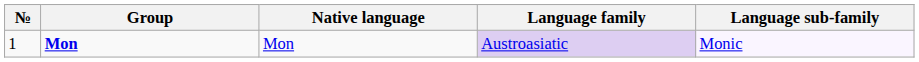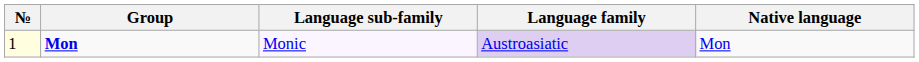columns swapped: (368, 17) <-> (805, 17)
(12, 43) no background -> (12, 43) lightyellow background
